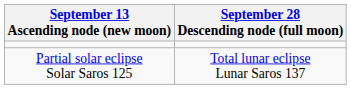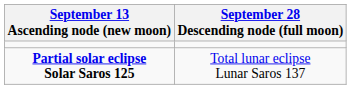(89, 66) normal -> (89, 66) bold
